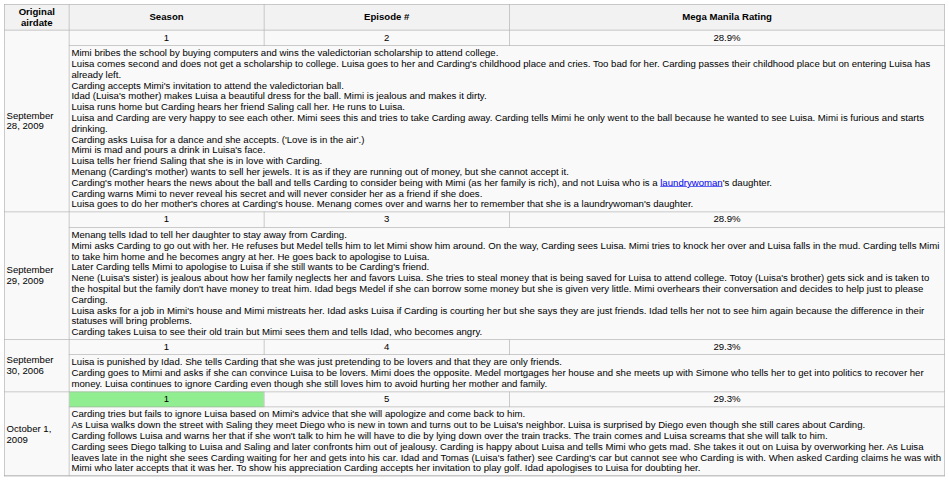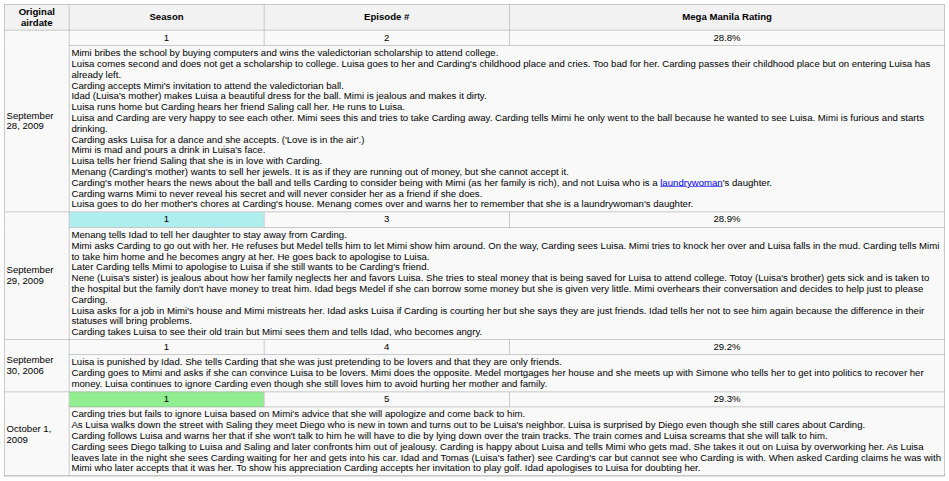(727, 38) 28.9% -> (727, 38) 28.8%
(167, 219) no background -> (167, 219) paleturquoise background
(727, 347) 29.3% -> (727, 347) 29.2%
